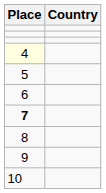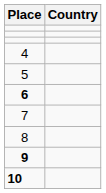(25, 54) lightyellow background -> (25, 54) no background
(25, 95) normal -> (25, 95) bold
(25, 116) bold -> (25, 116) normal
(25, 157) normal -> (25, 157) bold
(15, 178) normal -> (15, 178) bold
